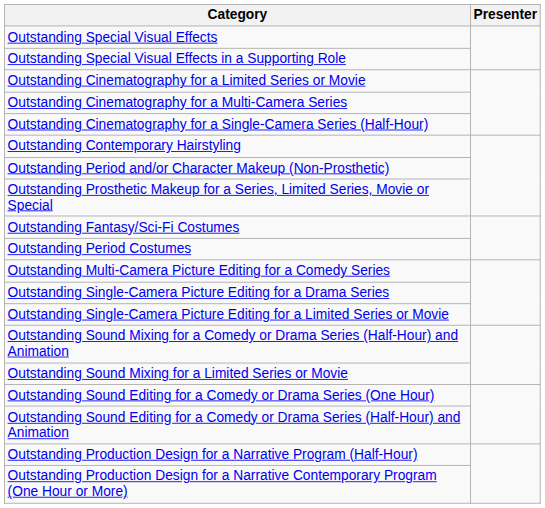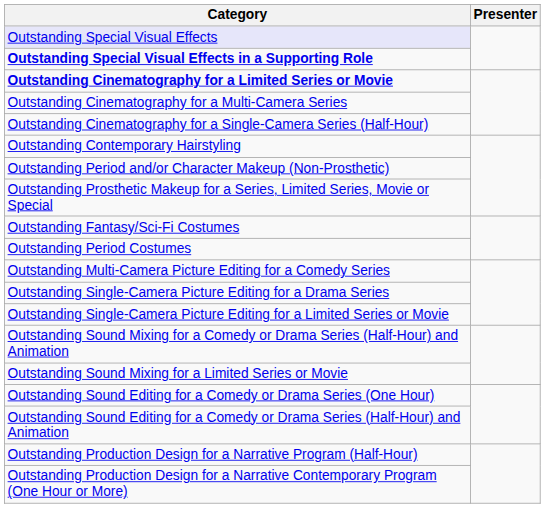(113, 37) no background -> (113, 37) lavender background
(177, 59) normal -> (190, 59) bold
(187, 80) normal -> (200, 80) bold
